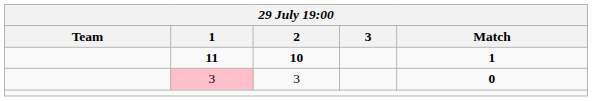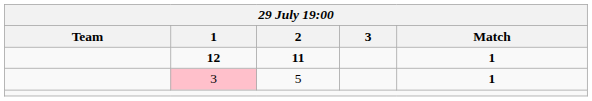(212, 57) 11 -> (214, 57) 12
(297, 57) 10 -> (298, 57) 11
(297, 79) 3 -> (298, 79) 5
(492, 79) 0 -> (492, 79) 1
